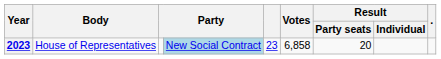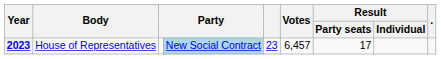(297, 46) 6,858 -> (297, 46) 6,457
(366, 46) 20 -> (366, 46) 17
